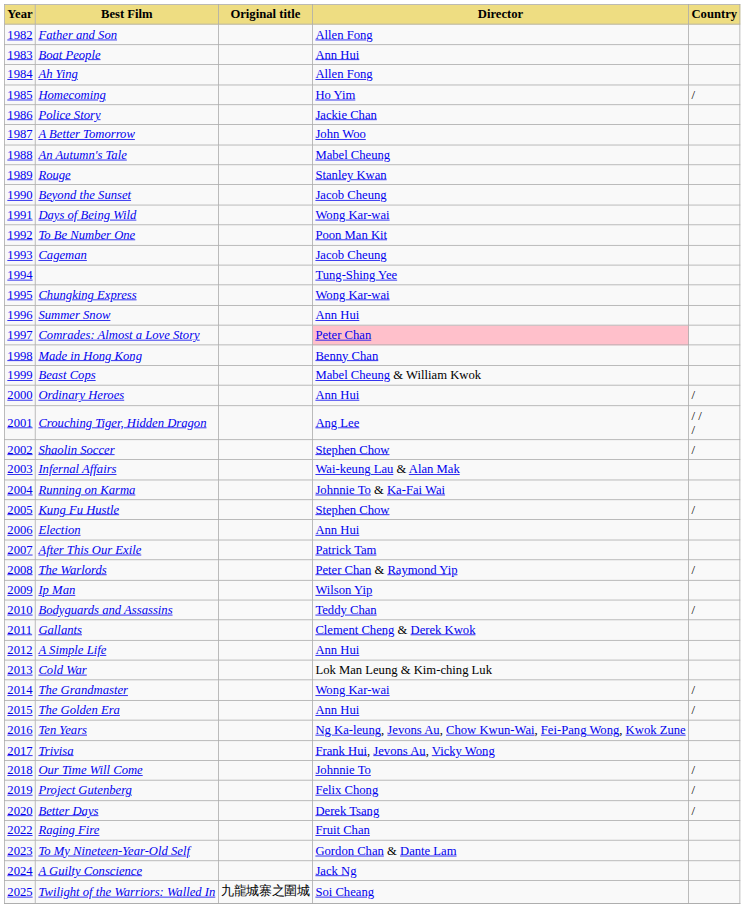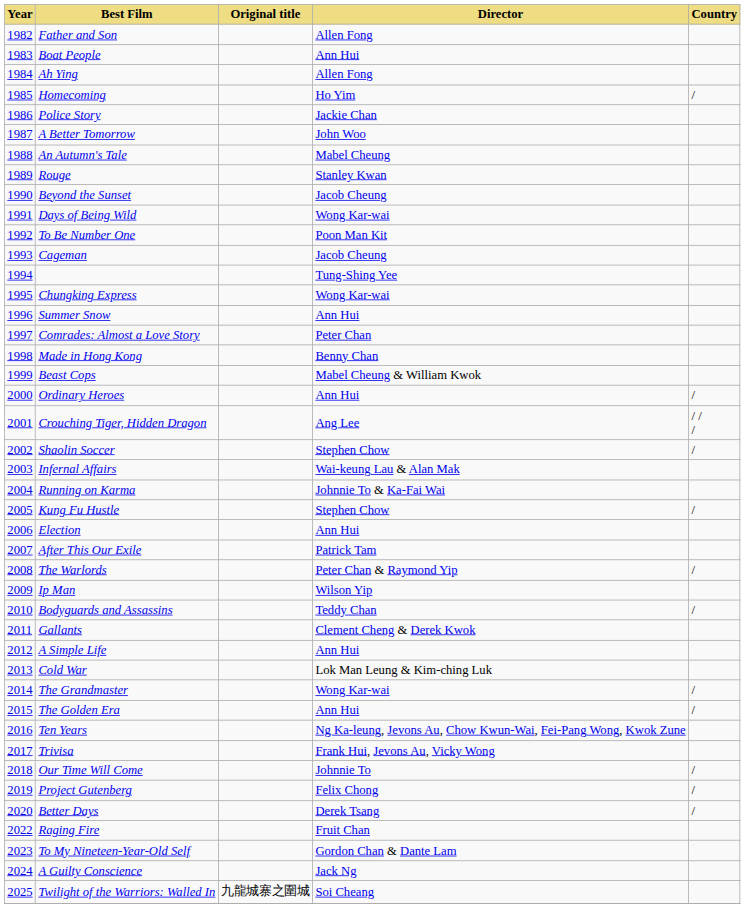(343, 335) pink background -> (343, 335) no background
